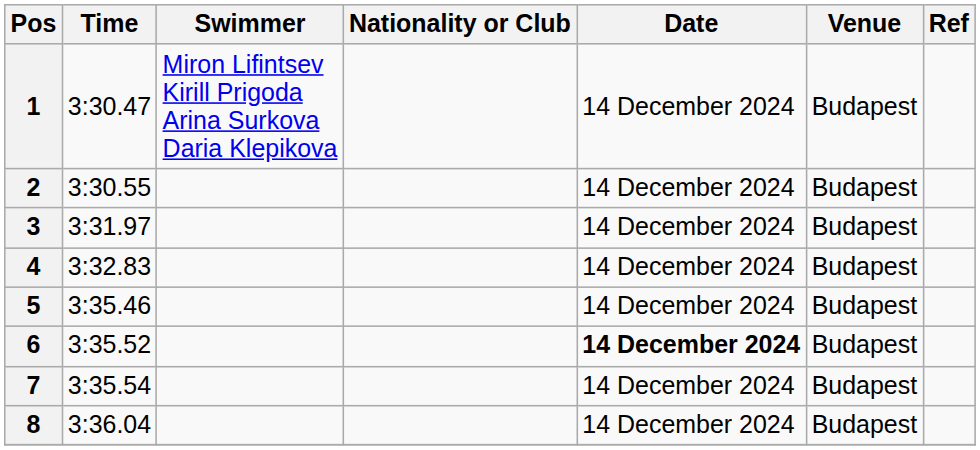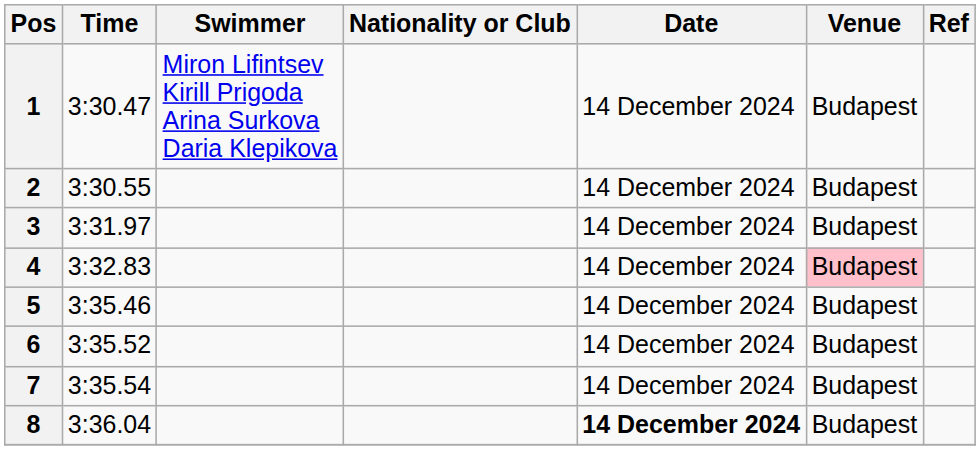(864, 266) no background -> (864, 266) pink background
(691, 346) bold -> (688, 346) normal
(688, 425) normal -> (691, 425) bold
